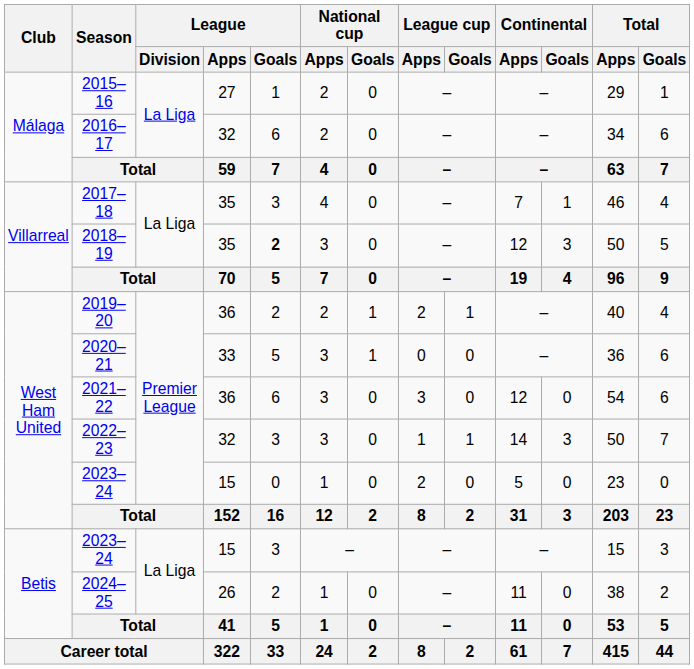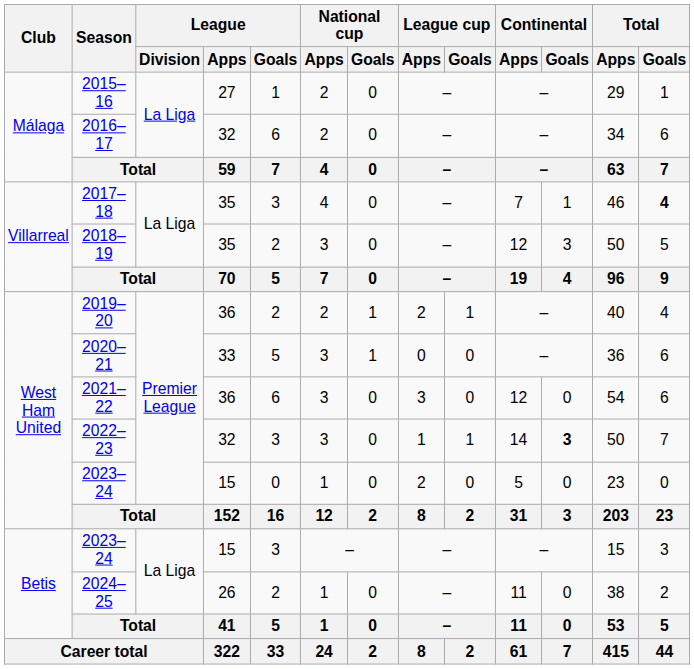(664, 203) normal -> (664, 203) bold
(275, 245) bold -> (275, 245) normal
(567, 440) normal -> (567, 440) bold
